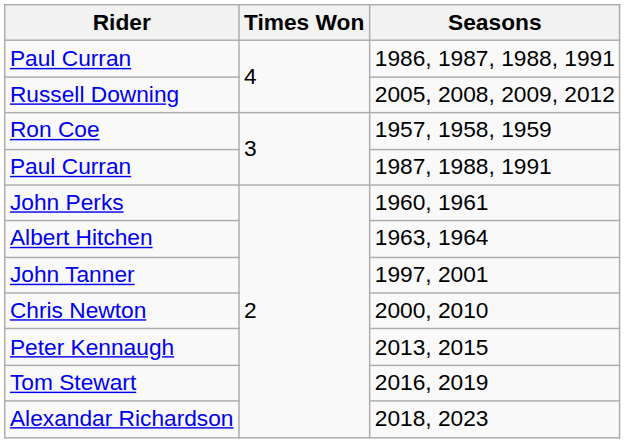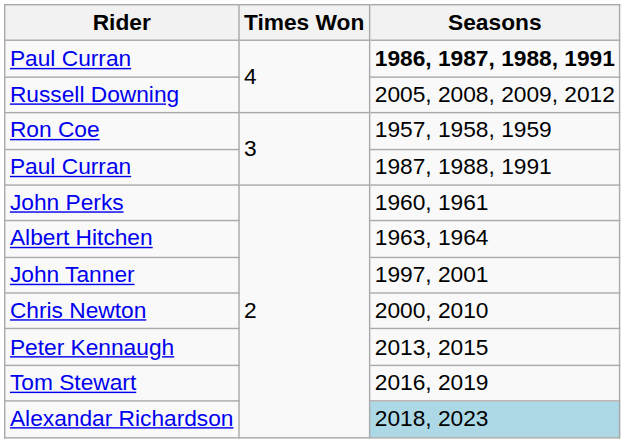(495, 58) normal -> (495, 58) bold
(432, 418) no background -> (432, 418) lightblue background
